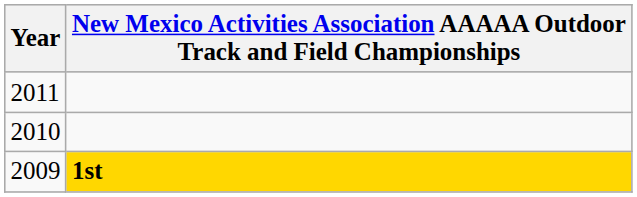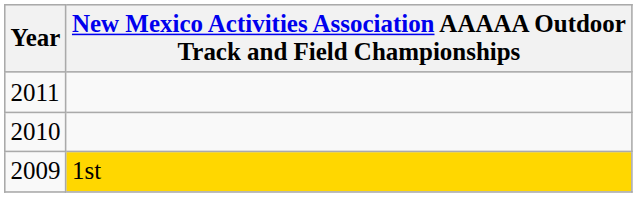(87, 171) bold -> (87, 171) normal
